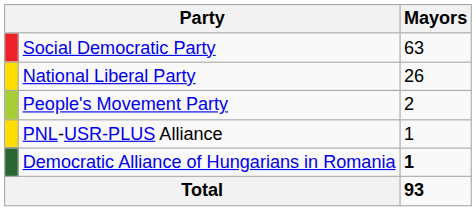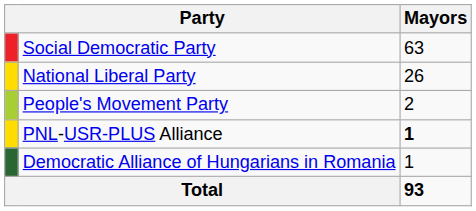(409, 133) normal -> (409, 133) bold
(409, 162) bold -> (409, 162) normal
